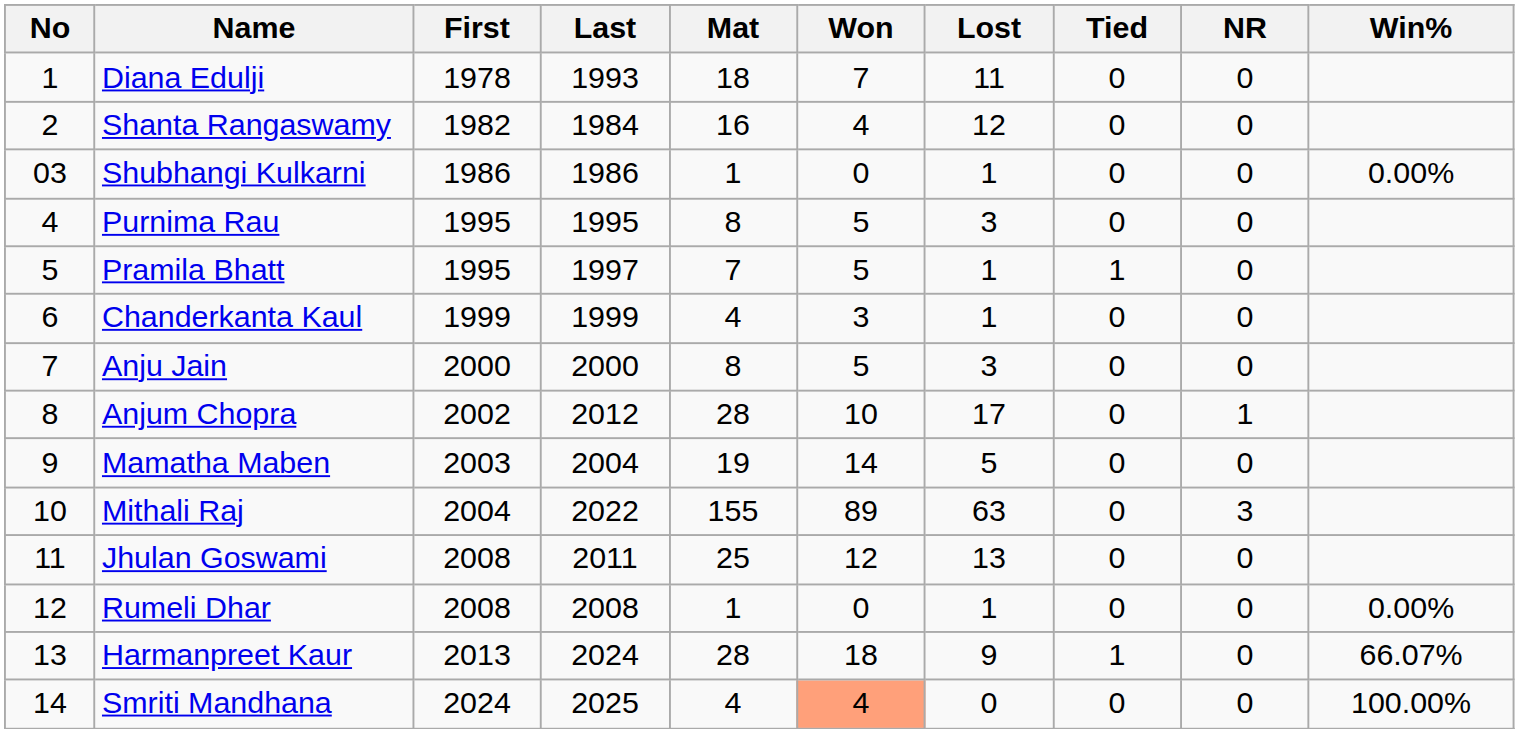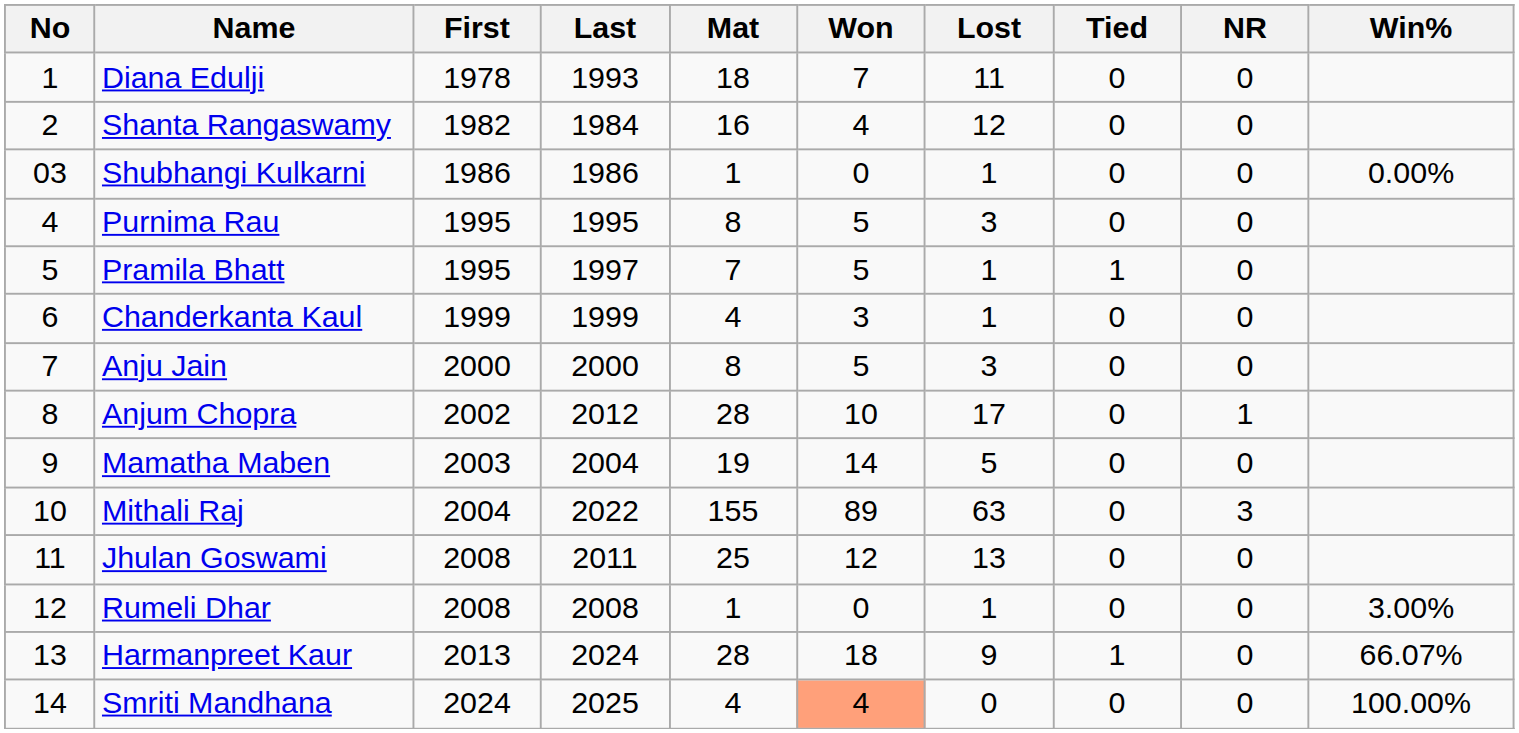(1411, 607) 0.00% -> (1411, 607) 3.00%
